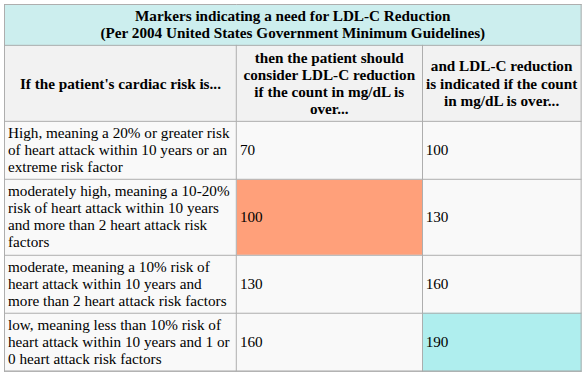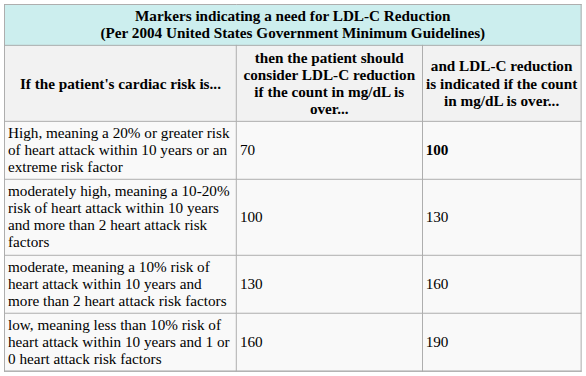(437, 150) normal -> (437, 150) bold
(251, 217) lightsalmon background -> (251, 217) no background
(437, 342) paleturquoise background -> (437, 342) no background
